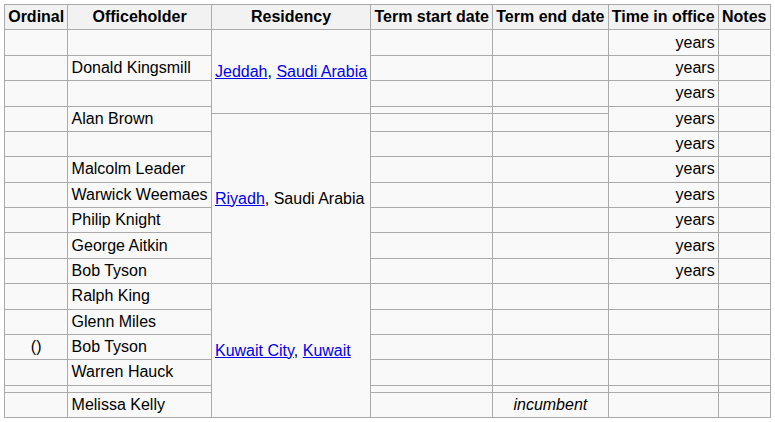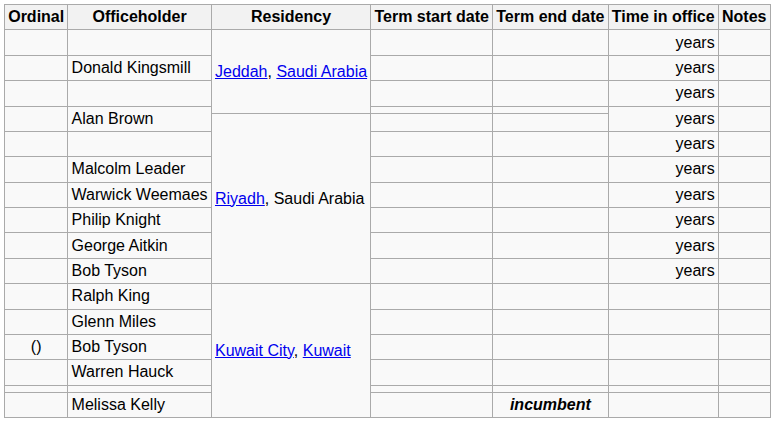(550, 405) normal -> (550, 405) bold
